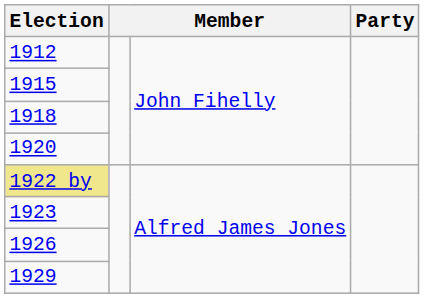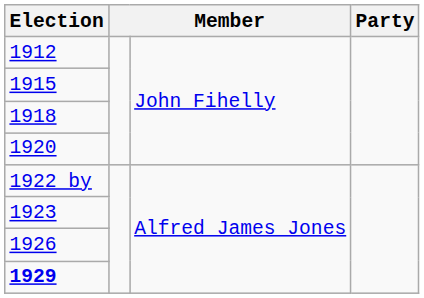(51, 181) khaki background -> (51, 181) no background
(33, 277) normal -> (33, 277) bold
